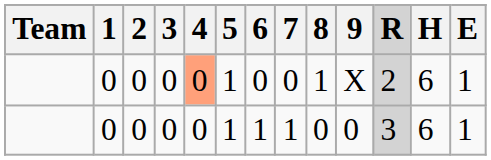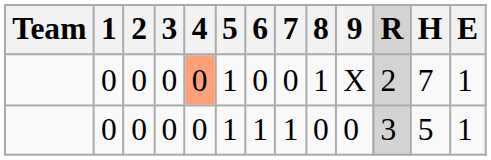(426, 79) 6 -> (426, 79) 7
(426, 129) 6 -> (426, 129) 5
